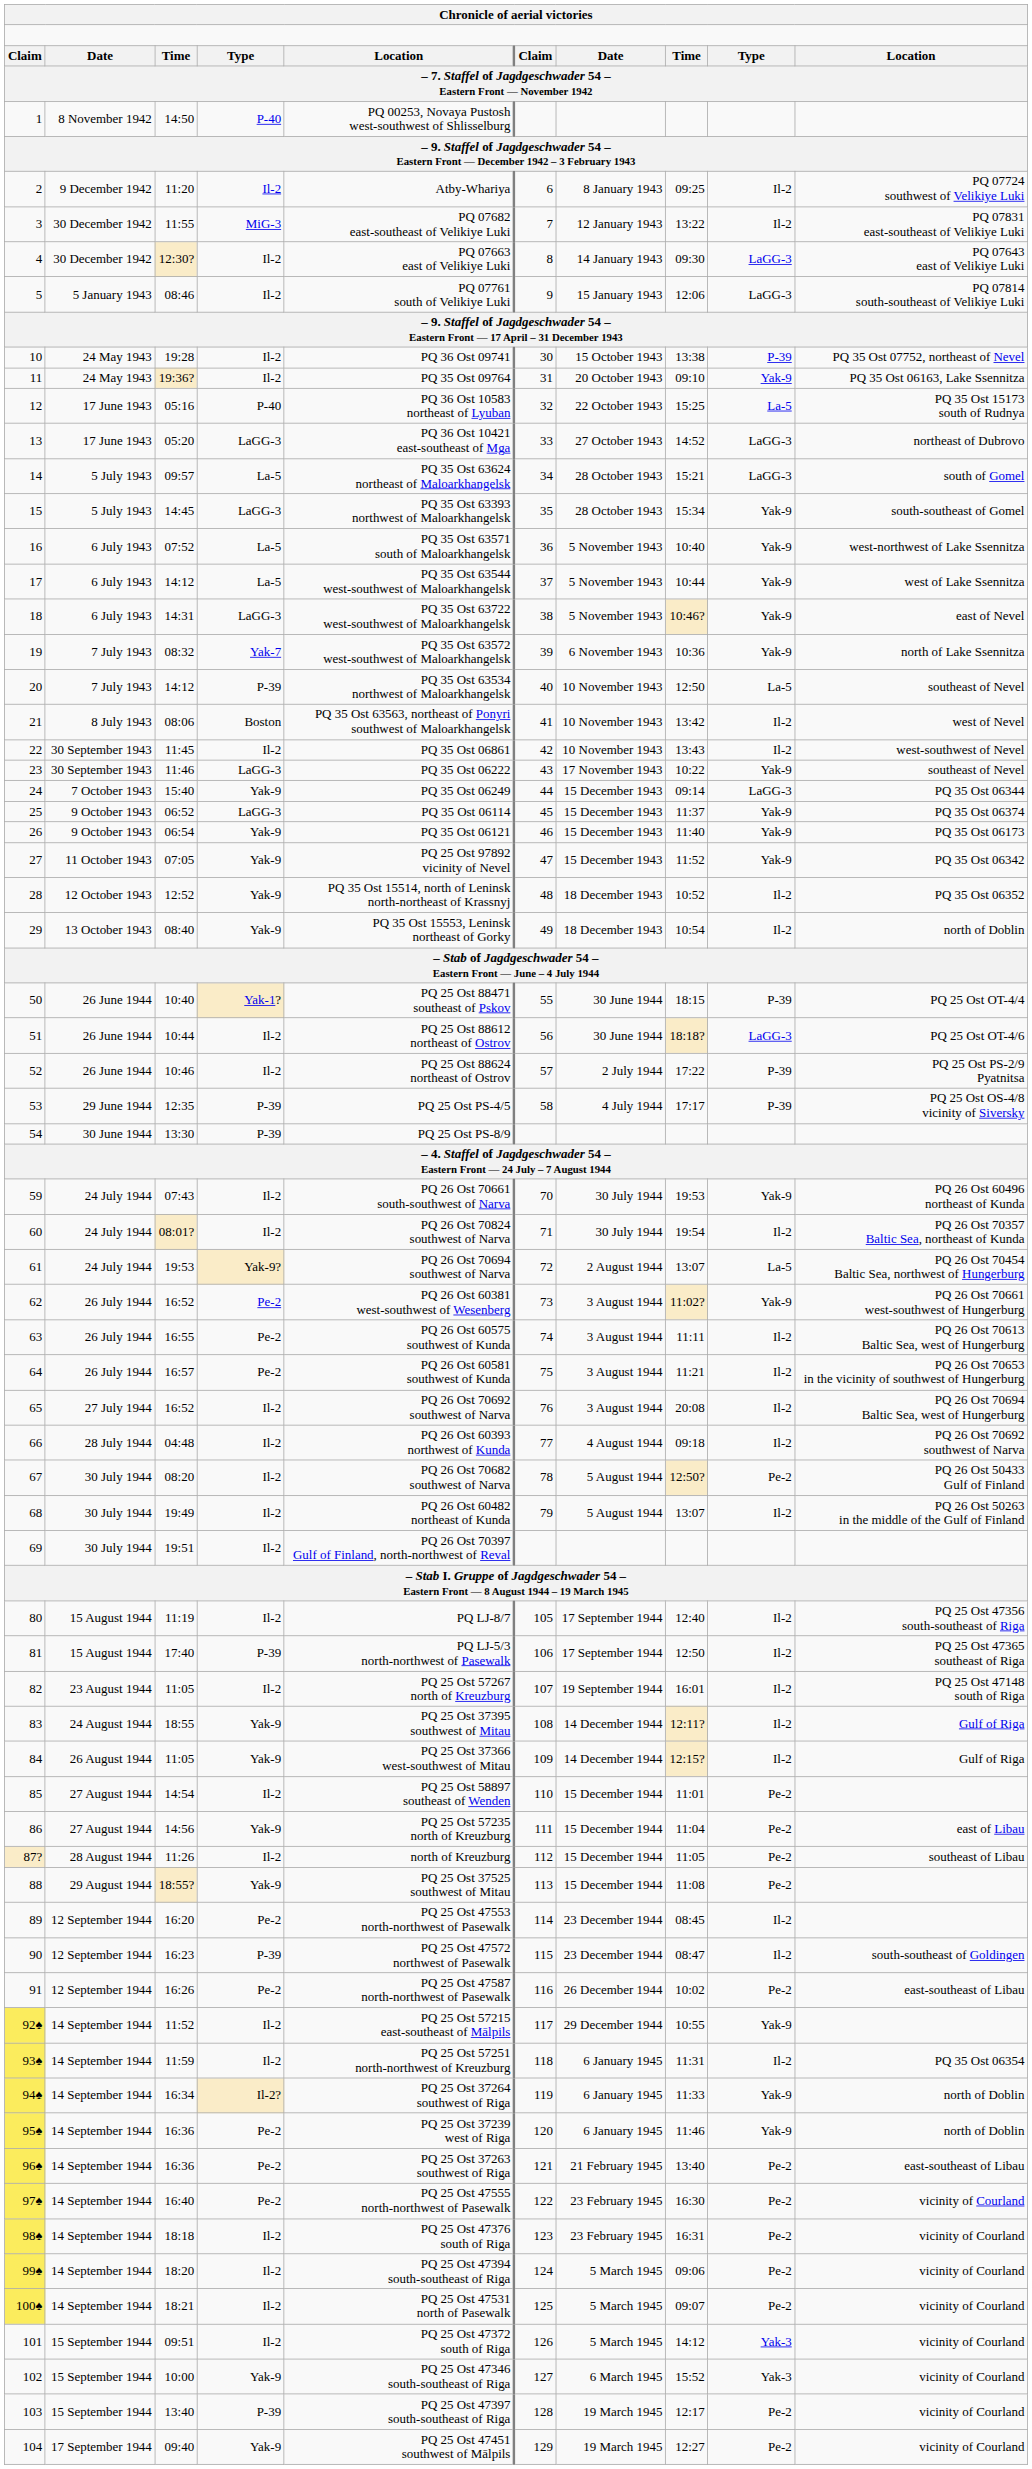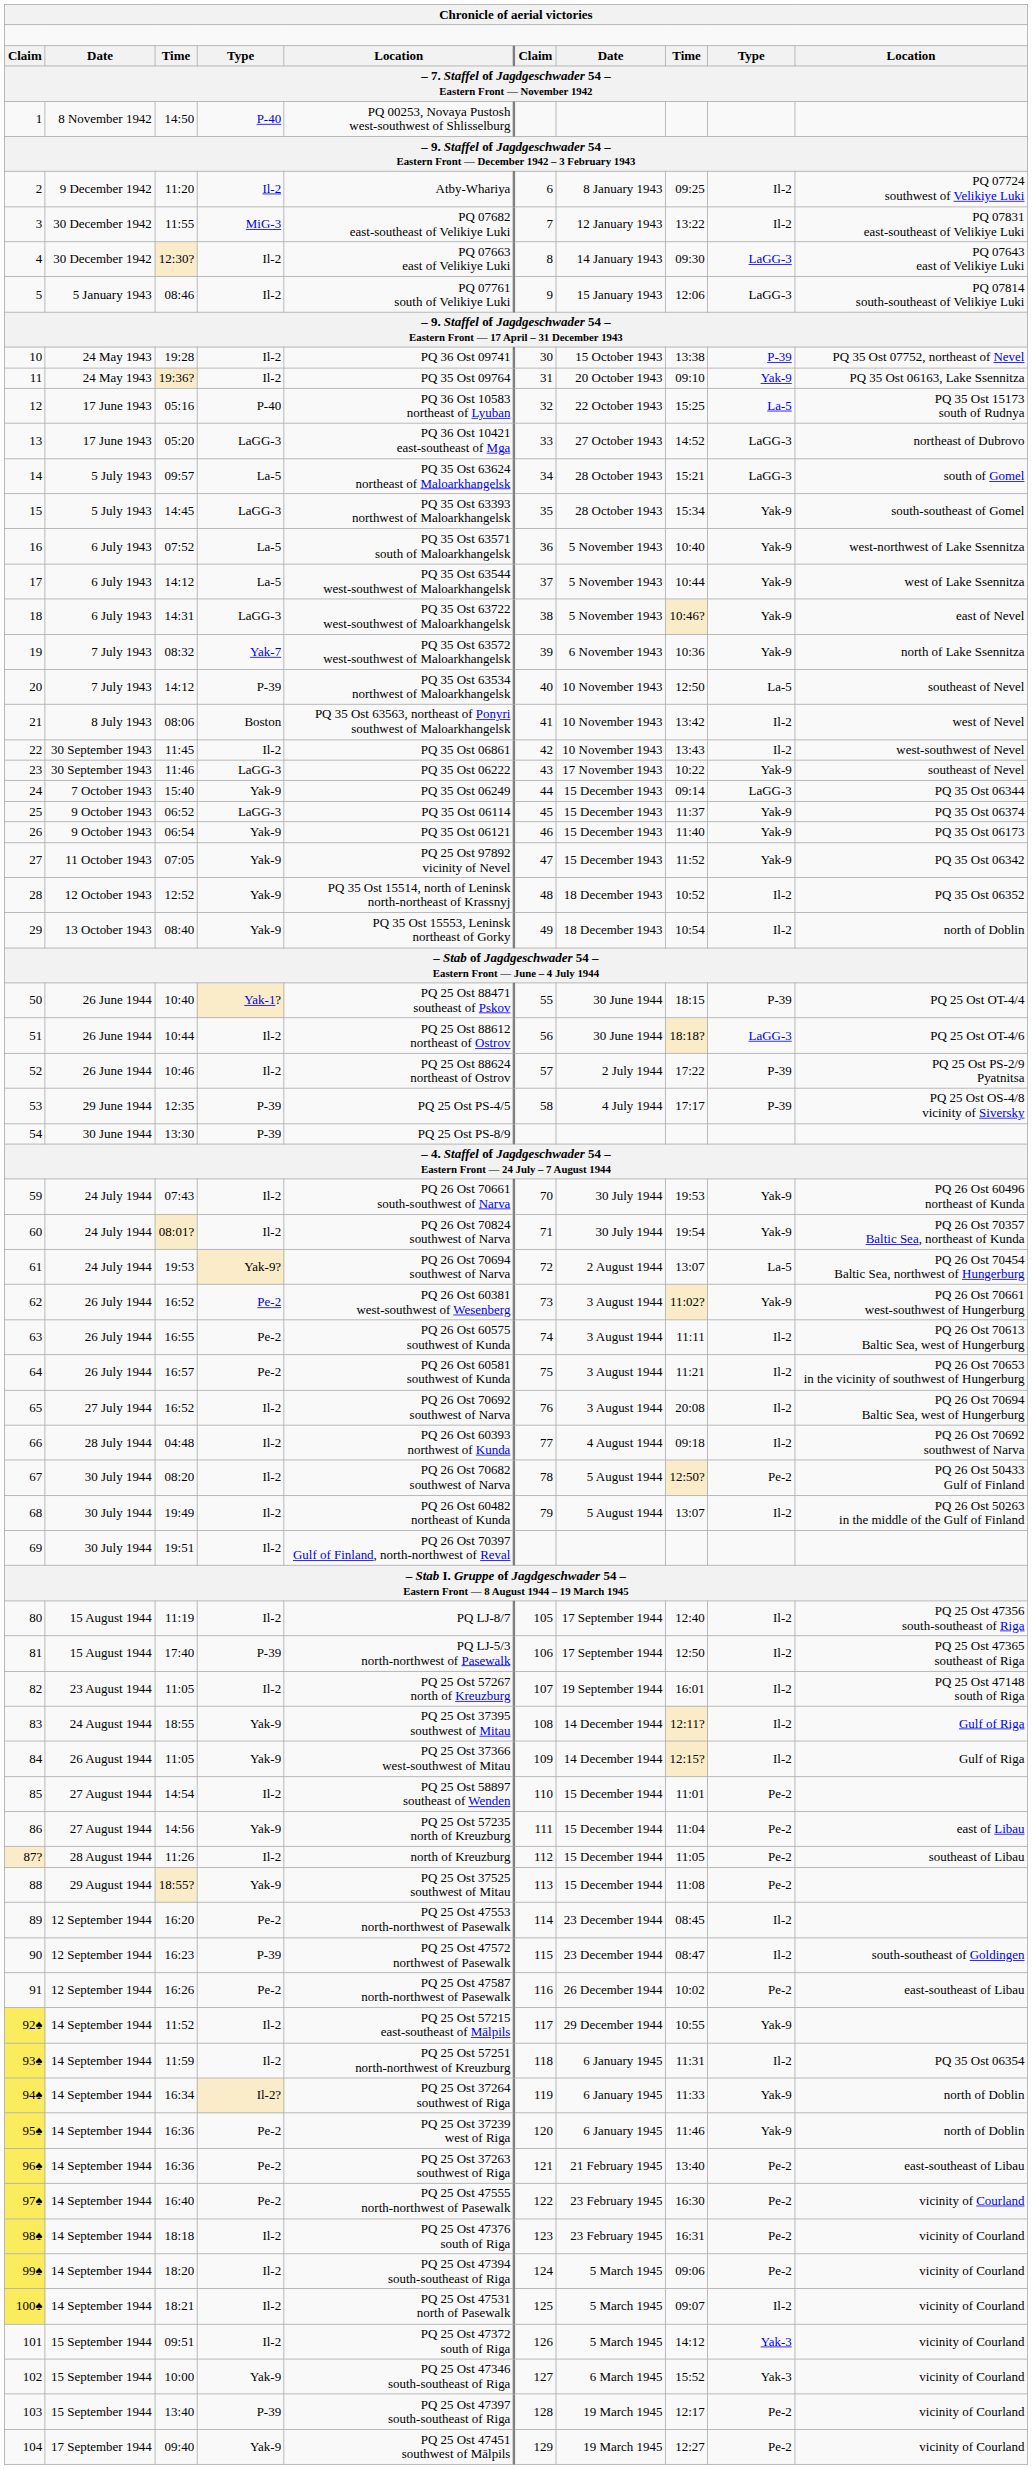(782, 1231) Il-2 -> (776, 1231) Yak-9
(780, 2306) Pe-2 -> (782, 2306) Il-2
